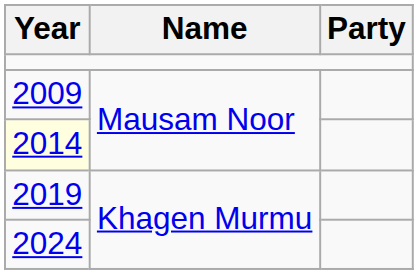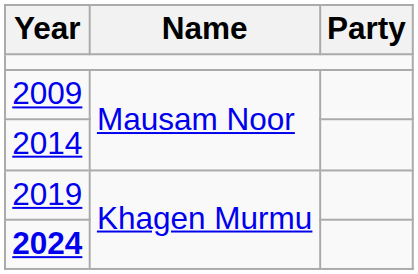(47, 144) lightyellow background -> (47, 144) no background
(47, 243) normal -> (47, 243) bold
